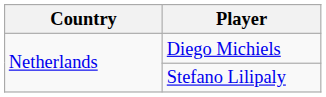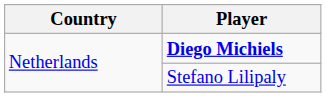(224, 48) normal -> (225, 48) bold
